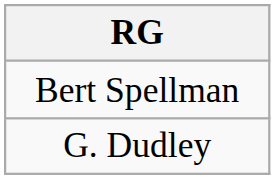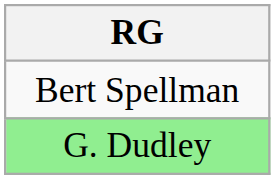(137, 145) no background -> (137, 145) lightgreen background
